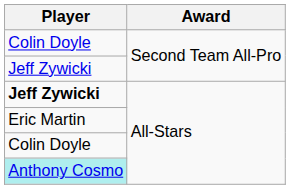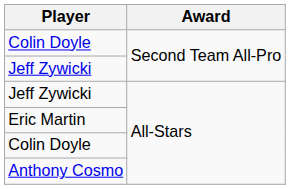(54, 94) bold -> (50, 94) normal
(66, 171) paleturquoise background -> (66, 171) no background
